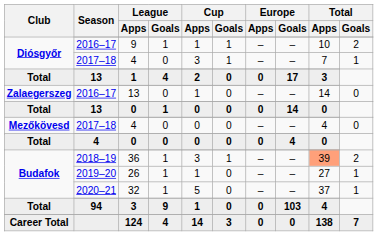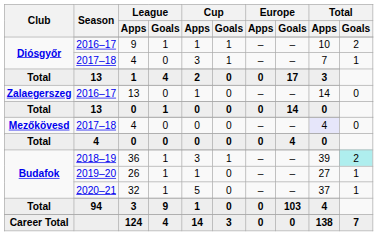(324, 126) no background -> (324, 126) lavender background
(324, 158) lightsalmon background -> (324, 158) no background
(356, 158) no background -> (356, 158) paleturquoise background
